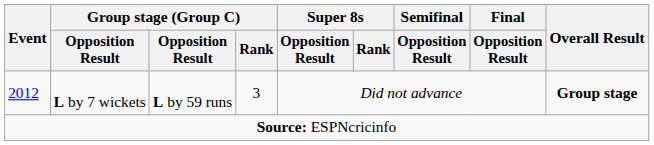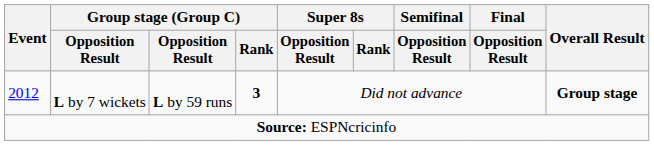(256, 93) normal -> (256, 93) bold
